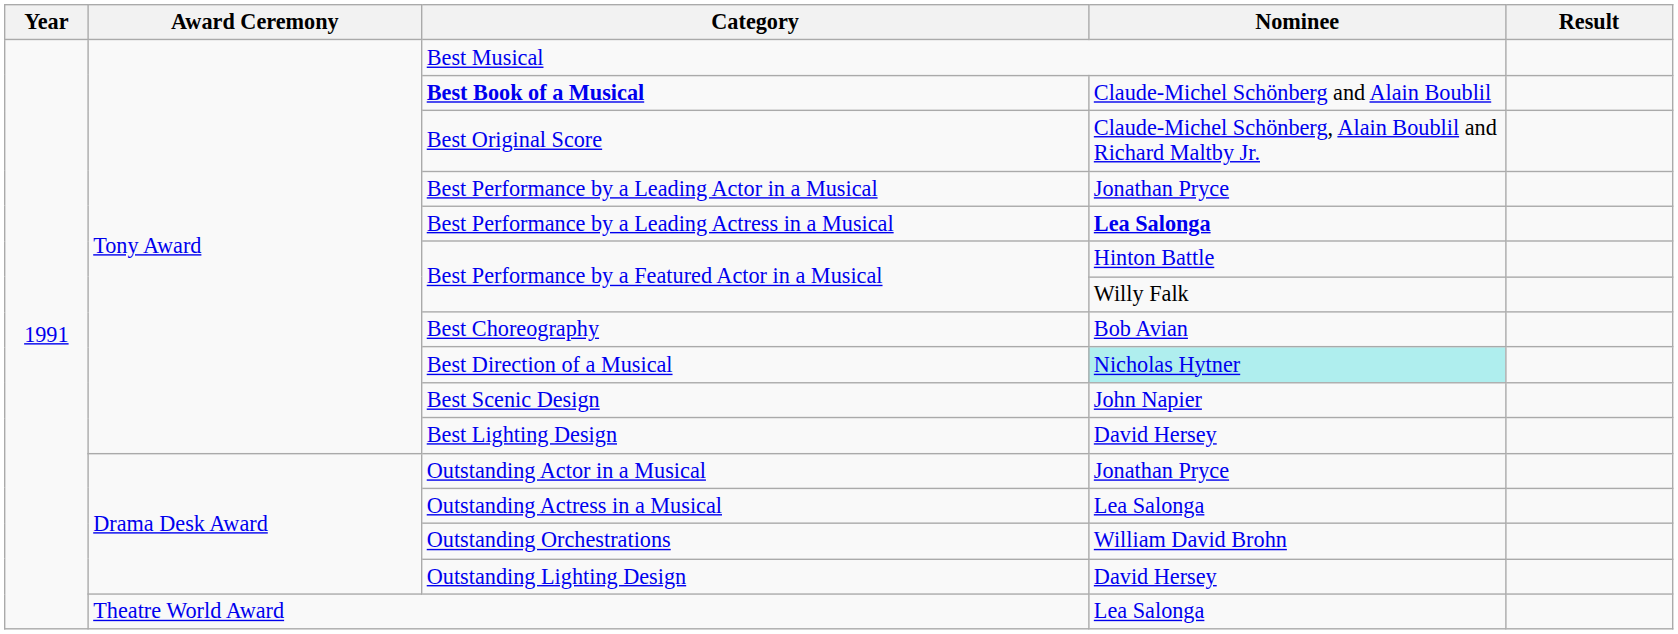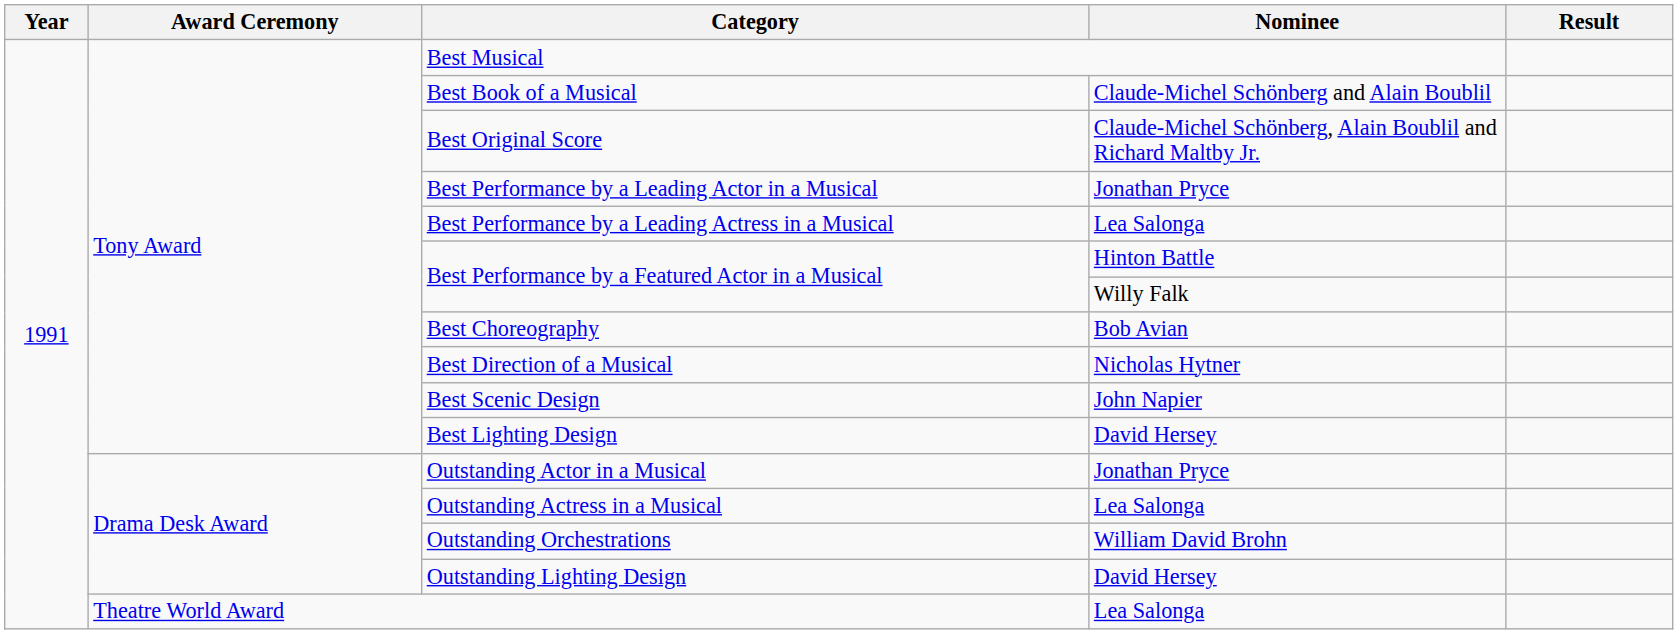(535, 92) bold -> (532, 92) normal
(1152, 223) bold -> (1149, 223) normal
(1167, 364) paleturquoise background -> (1167, 364) no background
